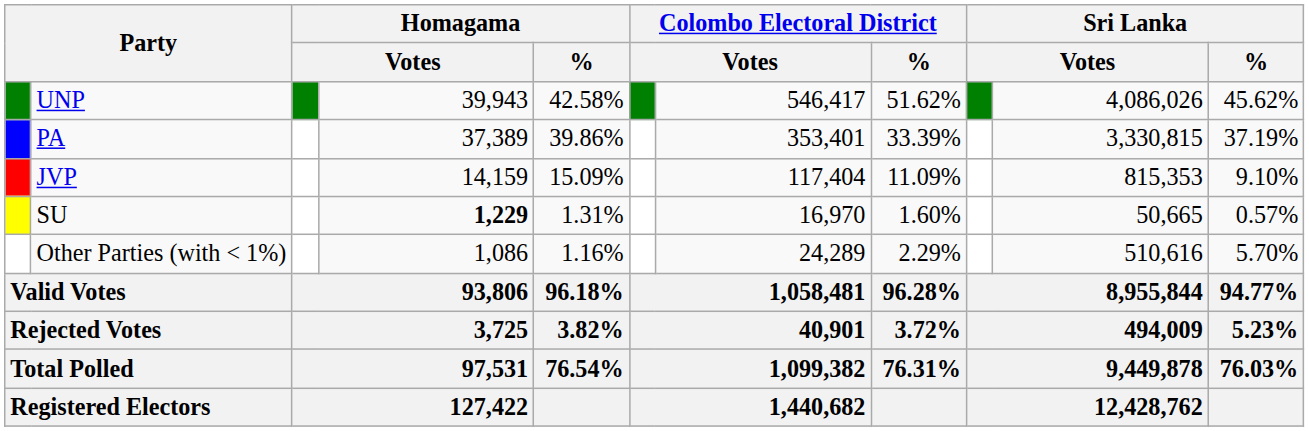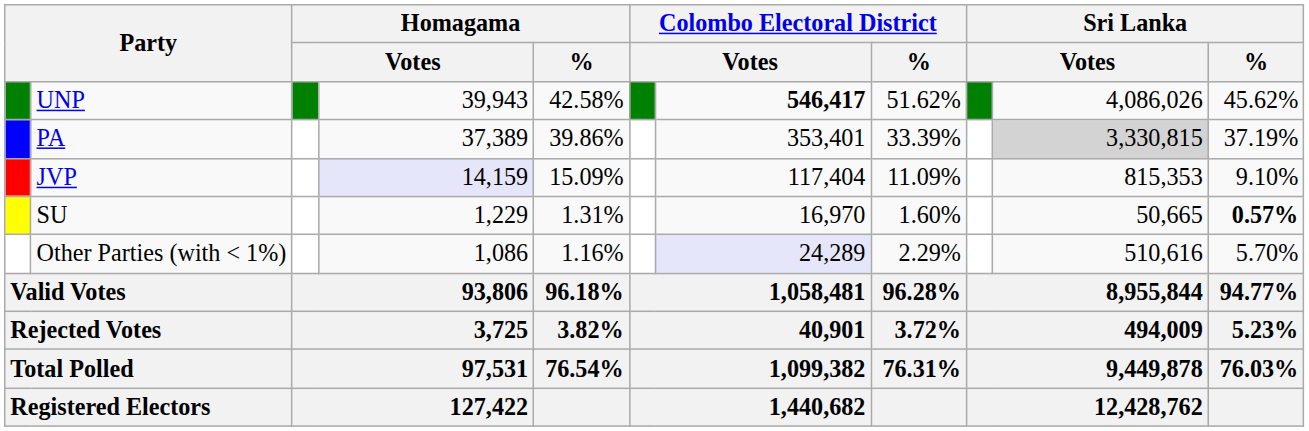(826, 100) normal -> (826, 100) bold
(1154, 138) no background -> (1154, 138) lightgrey background
(495, 176) no background -> (495, 176) lavender background
(501, 215) bold -> (501, 215) normal
(1267, 215) normal -> (1265, 215) bold
(832, 253) no background -> (832, 253) lavender background
